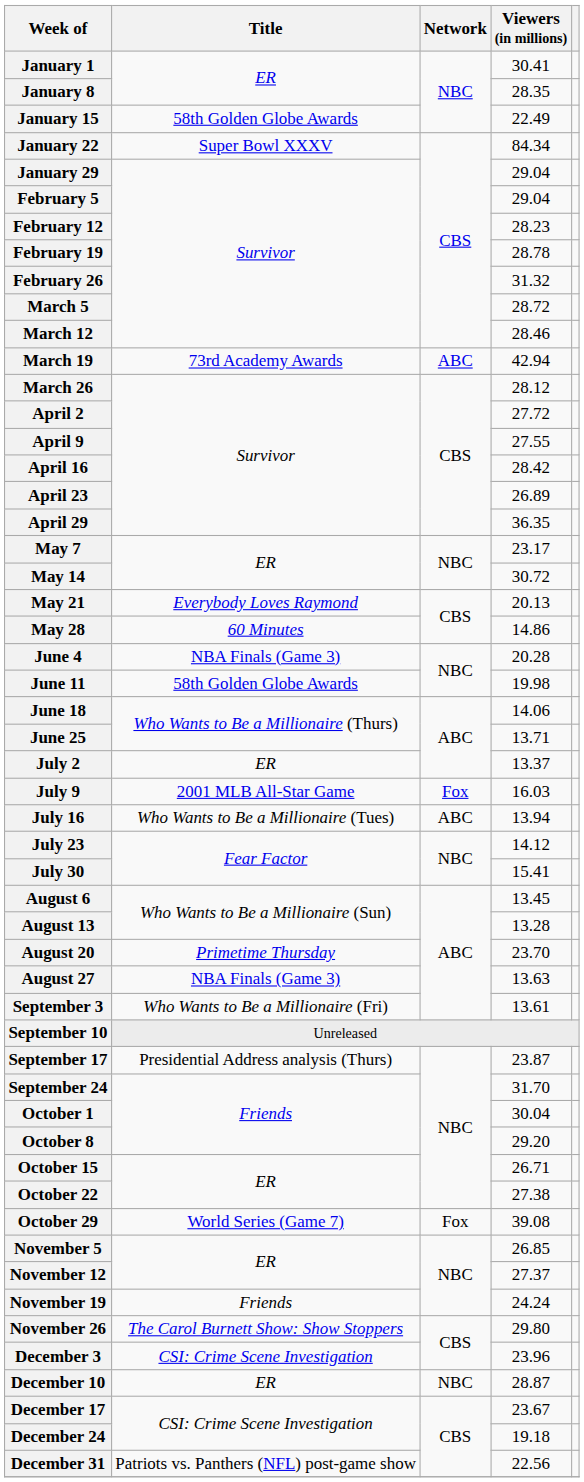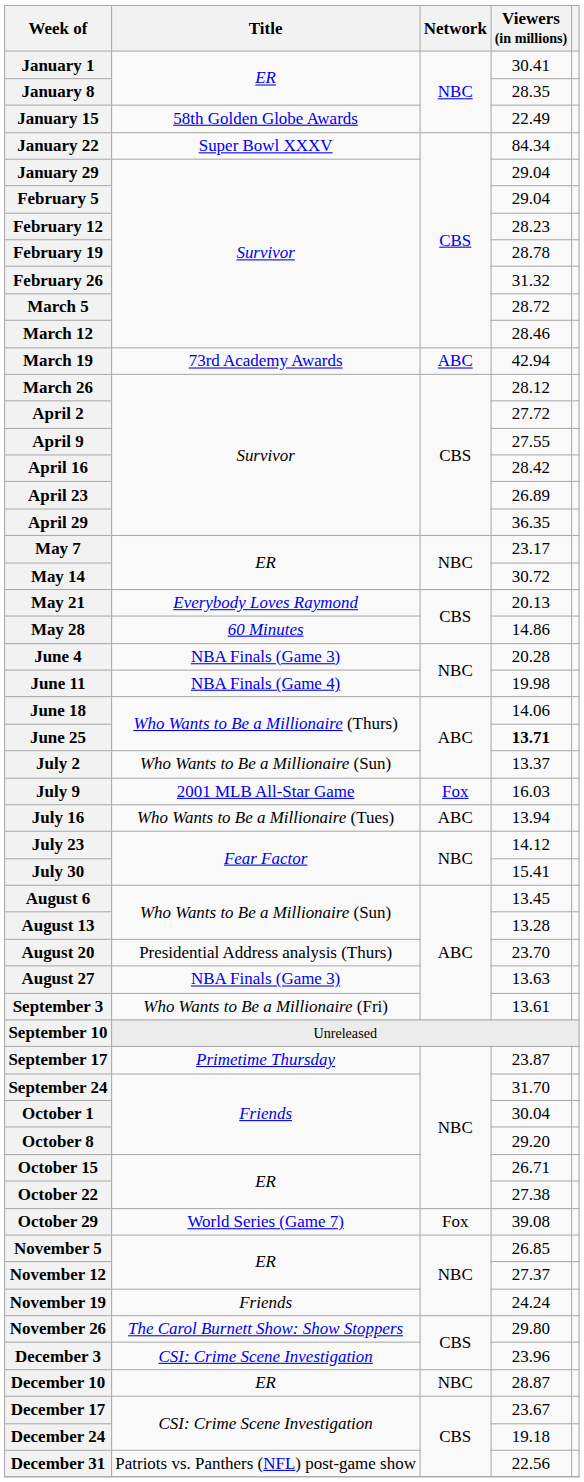(266, 683) 58th Golden Globe Awards -> (266, 683) NBA Finals (Game 4)
(531, 737) normal -> (531, 737) bold
(266, 764) ER -> (266, 764) Who Wants to Be a Millionaire (Sun)
(266, 952) Primetime Thursday -> (266, 952) Presidential Address analysis (Thurs)
(266, 1060) Presidential Address analysis (Thurs) -> (266, 1060) Primetime Thursday
